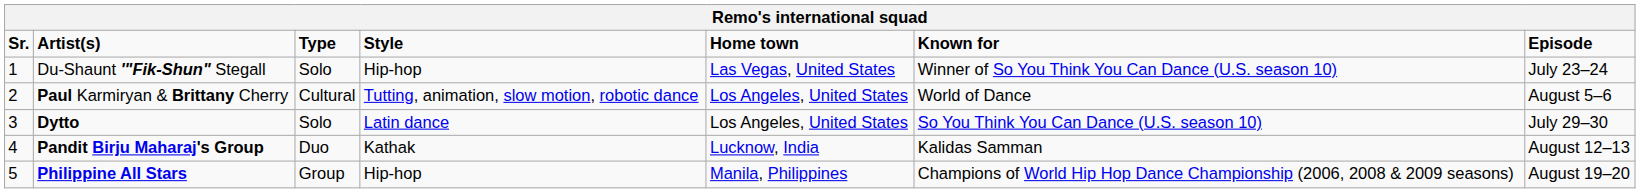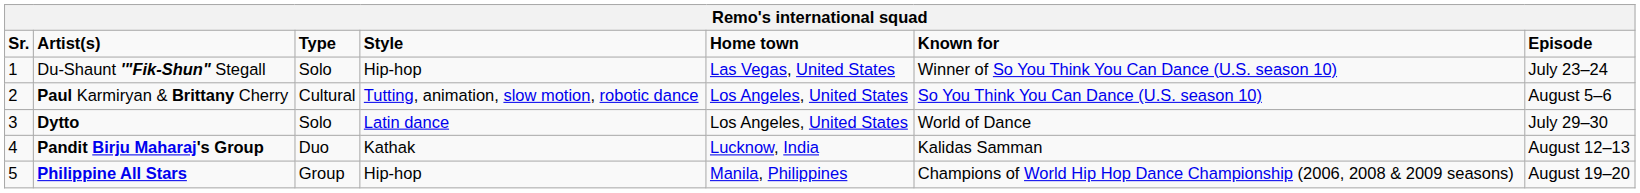(974, 95) World of Dance -> (1090, 95) So You Think You Can Dance (U.S. season 10)
(1090, 122) So You Think You Can Dance (U.S. season 10) -> (974, 122) World of Dance
